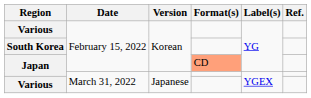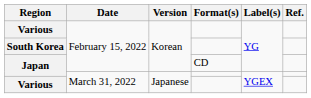(201, 63) lightsalmon background -> (201, 63) no background
